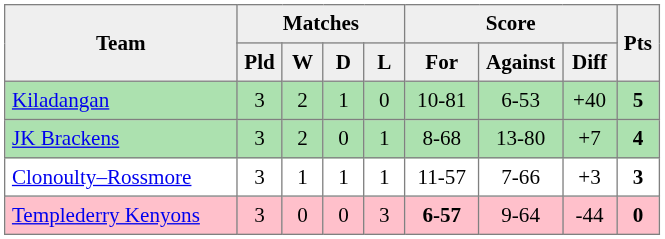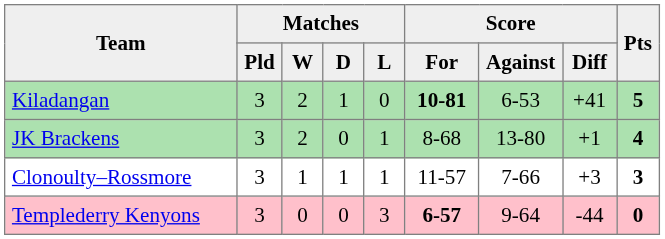(442, 100) normal -> (442, 100) bold
(590, 100) +40 -> (590, 100) +41
(590, 138) +7 -> (590, 138) +1
